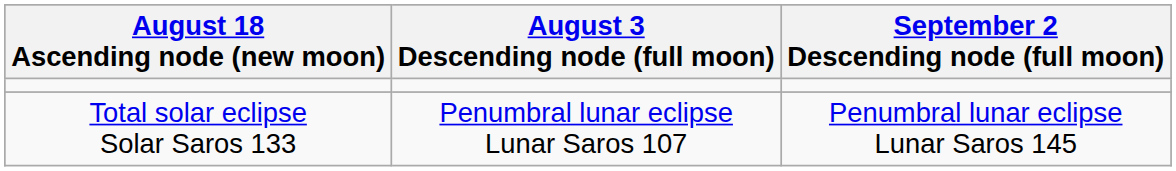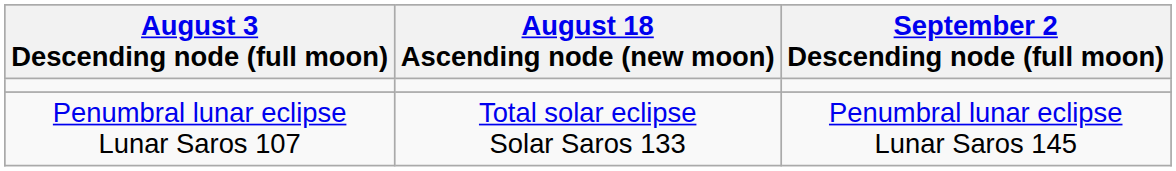columns swapped: (586, 41) <-> (198, 41)
